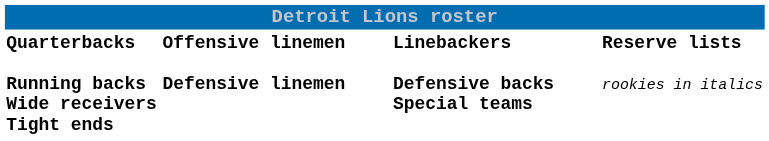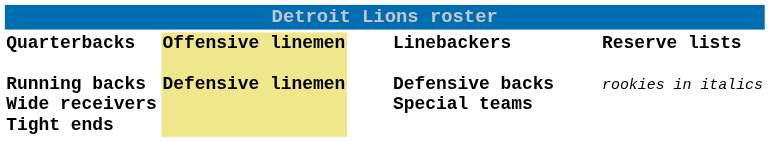(254, 64) no background -> (254, 64) khaki background
